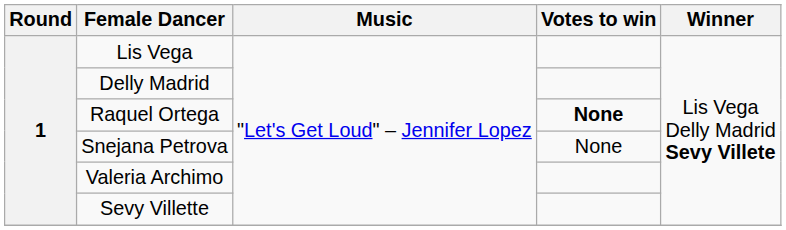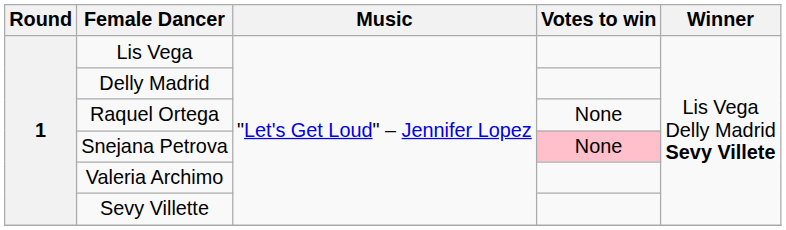(599, 114) bold -> (599, 114) normal
(599, 146) no background -> (599, 146) pink background
